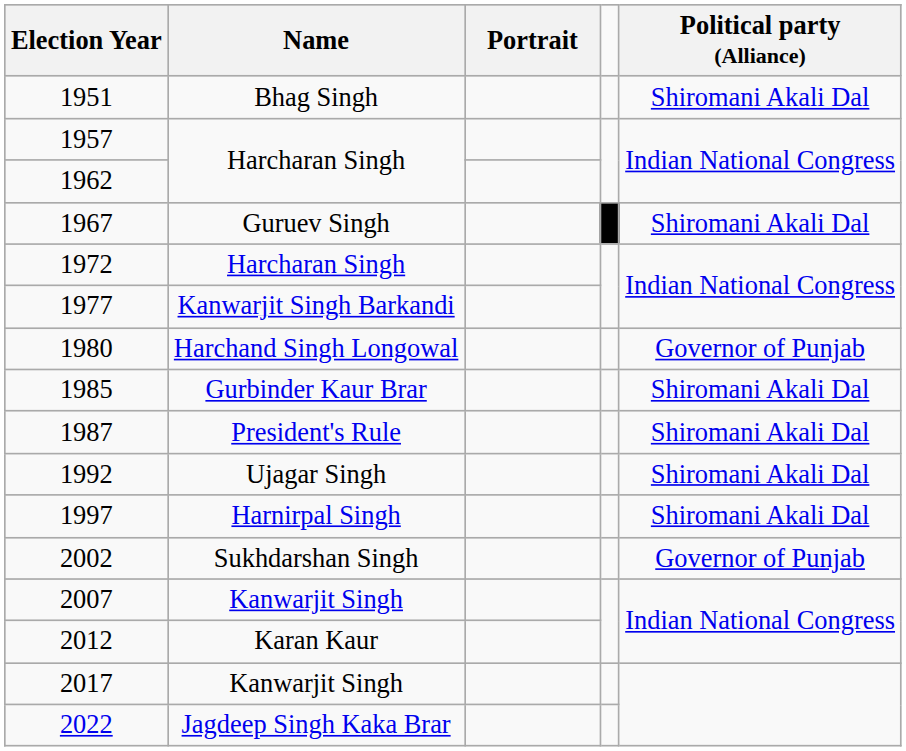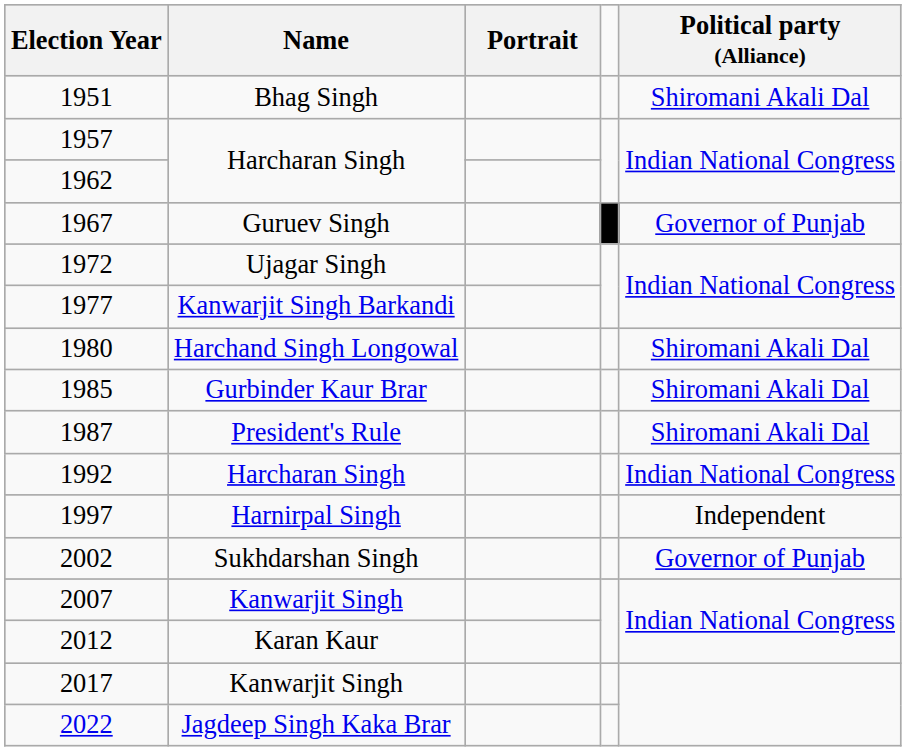(760, 222) Shiromani Akali Dal -> (760, 222) Governor of Punjab
(316, 264) Harcharan Singh -> (316, 264) Ujagar Singh
(760, 348) Governor of Punjab -> (760, 348) Shiromani Akali Dal
(316, 473) Ujagar Singh -> (316, 473) Harcharan Singh
(760, 473) Shiromani Akali Dal -> (760, 473) Indian National Congress
(760, 515) Shiromani Akali Dal -> (760, 515) Independent
